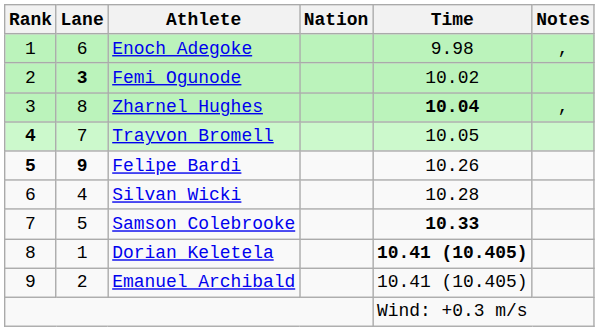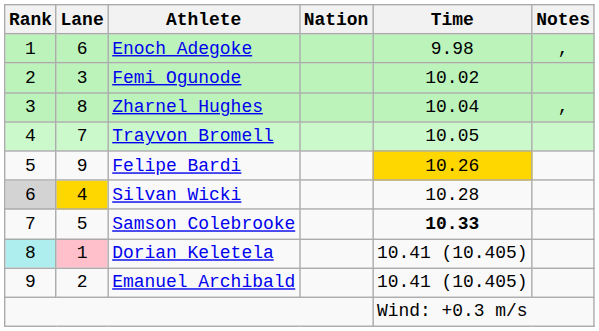(82, 78) bold -> (82, 78) normal
(452, 107) bold -> (452, 107) normal
(31, 136) bold -> (31, 136) normal
(31, 166) bold -> (31, 166) normal
(82, 166) bold -> (82, 166) normal
(452, 166) no background -> (452, 166) gold background
(31, 195) no background -> (31, 195) lightgrey background
(82, 195) no background -> (82, 195) gold background
(31, 253) no background -> (31, 253) paleturquoise background
(82, 253) no background -> (82, 253) pink background
(452, 253) bold -> (452, 253) normal
